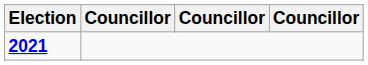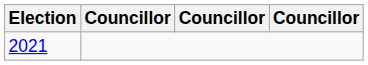(28, 45) bold -> (28, 45) normal
